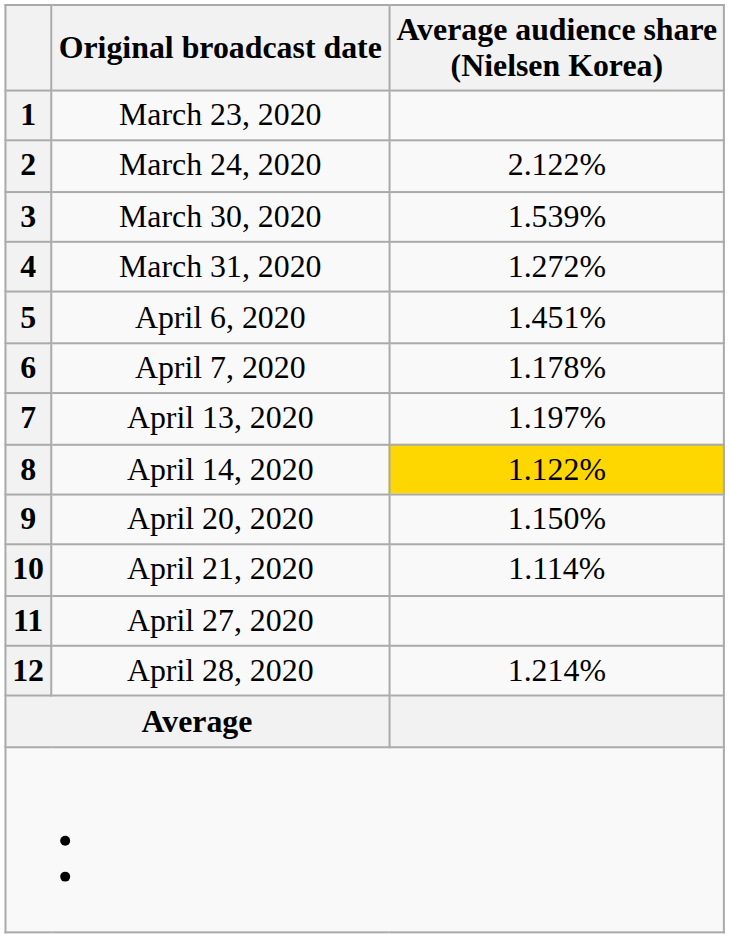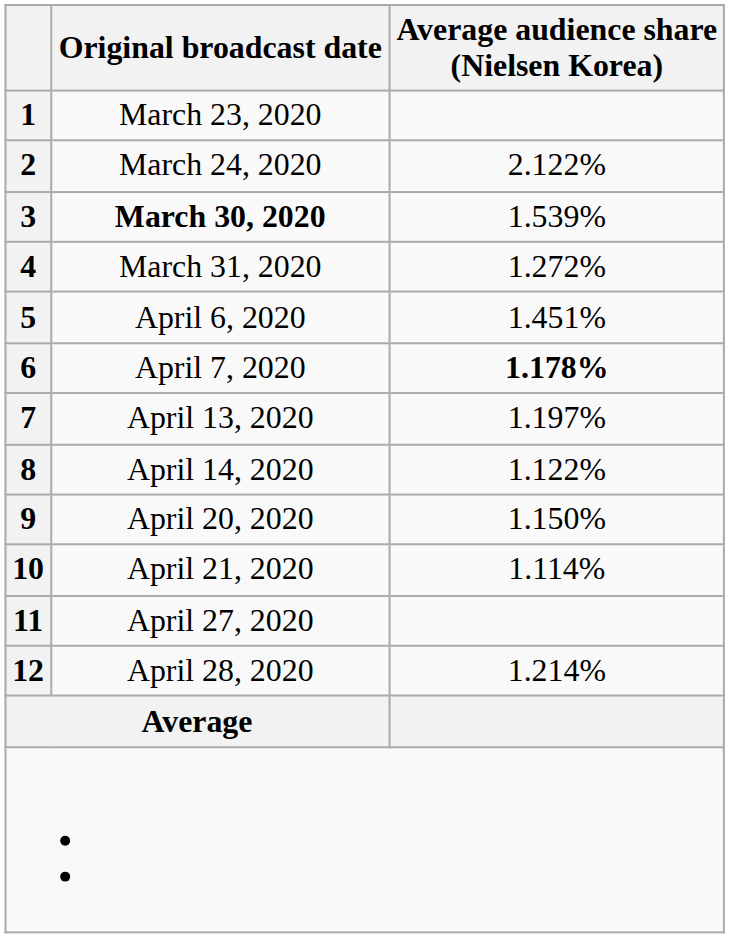(220, 216) normal -> (220, 216) bold
(557, 367) normal -> (557, 367) bold
(557, 468) gold background -> (557, 468) no background
